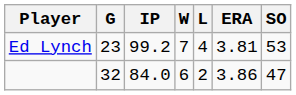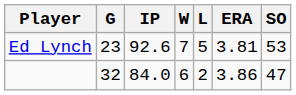(150, 47) 99.2 -> (150, 47) 92.6
(203, 47) 4 -> (203, 47) 5
